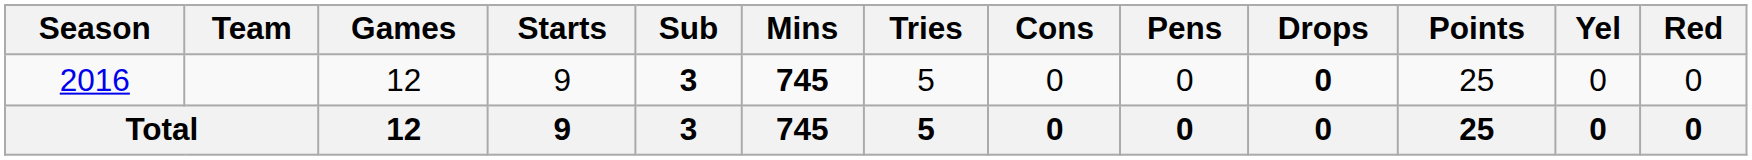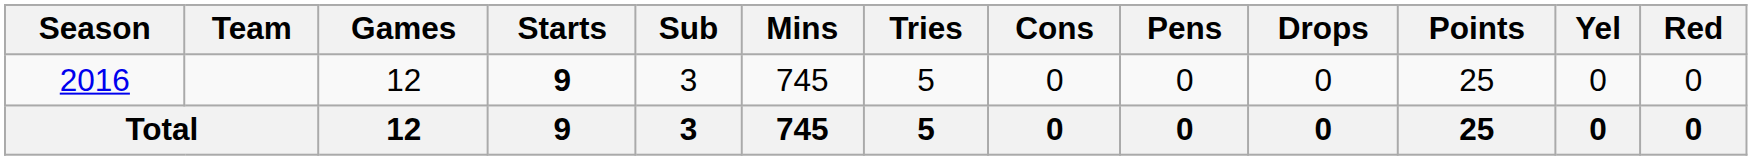(562, 79) normal -> (562, 79) bold
(688, 79) bold -> (688, 79) normal
(802, 79) bold -> (802, 79) normal
(1323, 79) bold -> (1323, 79) normal
